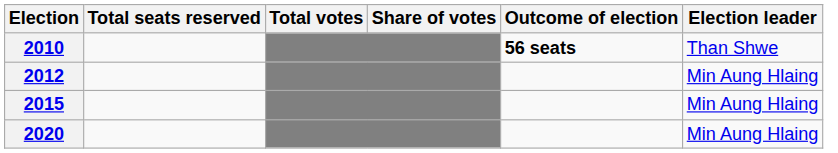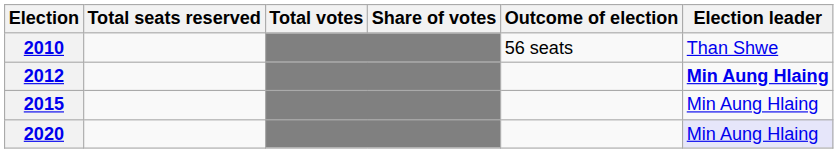(540, 47) bold -> (539, 47) normal
(753, 76) normal -> (758, 76) bold
(753, 133) no background -> (753, 133) lavender background
